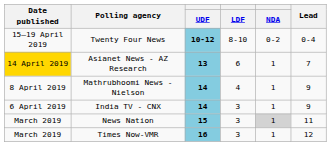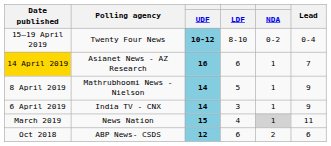(203, 64) 13 -> (203, 64) 16
(238, 88) 4 -> (238, 88) 5
(238, 121) 3 -> (238, 121) 4
- row: (128, 135)
+ row: (128, 135)
